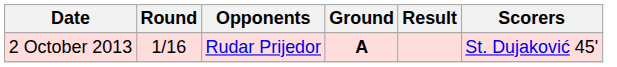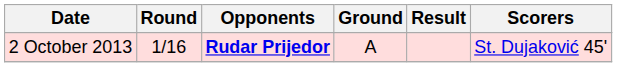(263, 47) normal -> (268, 47) bold
(362, 47) bold -> (371, 47) normal
